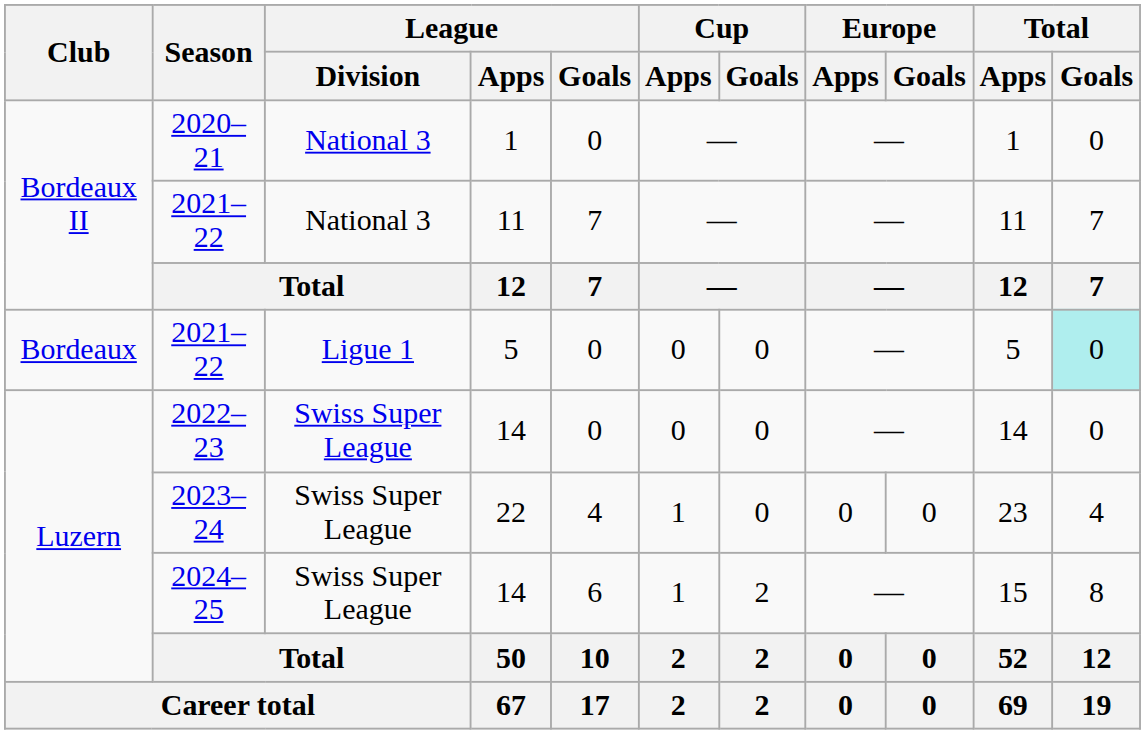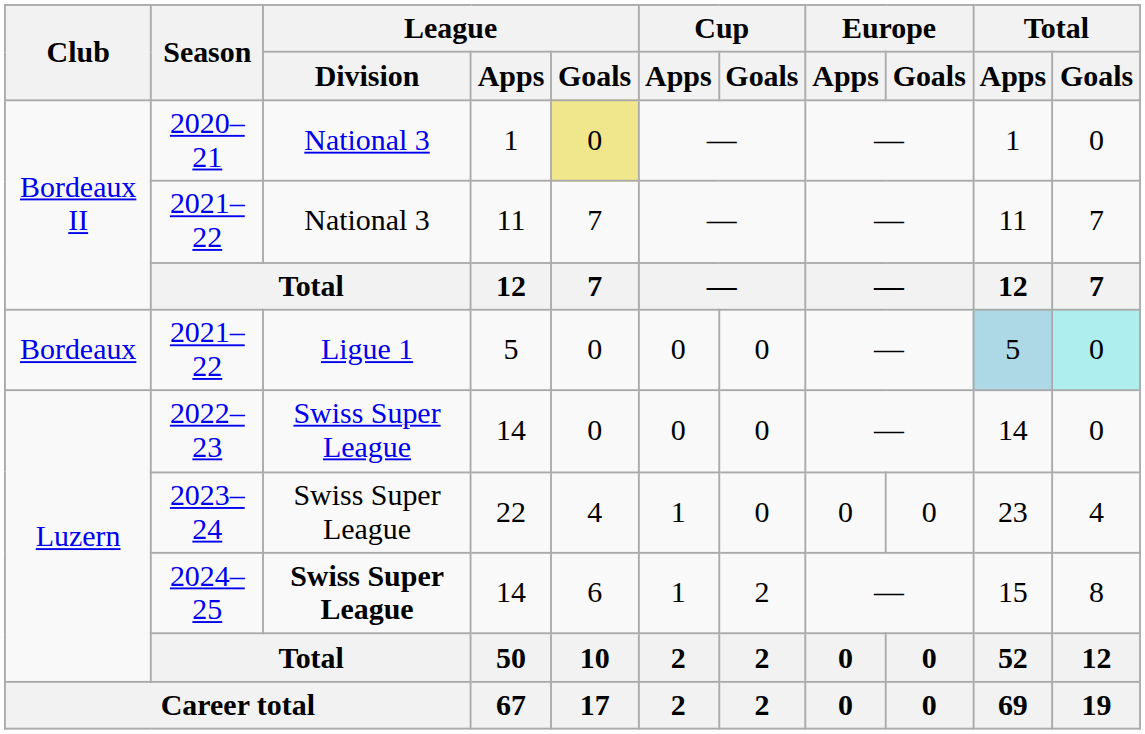(595, 139) no background -> (595, 139) khaki background
(1013, 349) no background -> (1013, 349) lightblue background
(368, 592) normal -> (367, 592) bold
